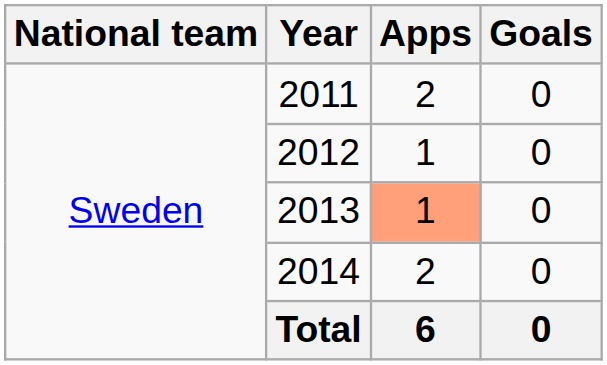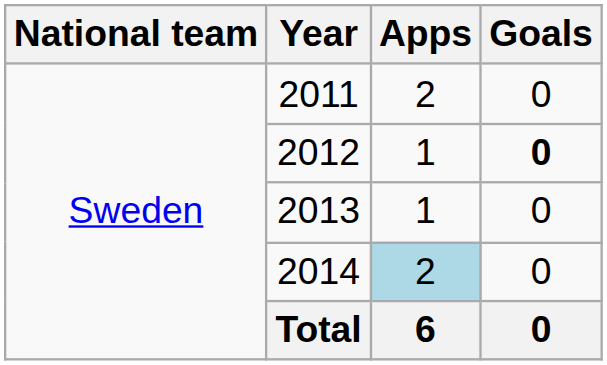(541, 152) normal -> (541, 152) bold
(425, 211) lightsalmon background -> (425, 211) no background
(425, 270) no background -> (425, 270) lightblue background
